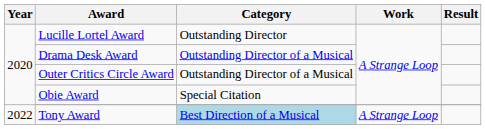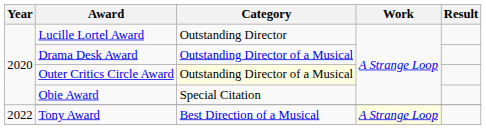(266, 74) no background -> (266, 74) lightyellow background
(249, 114) lightblue background -> (249, 114) no background
(398, 114) no background -> (398, 114) lightyellow background
